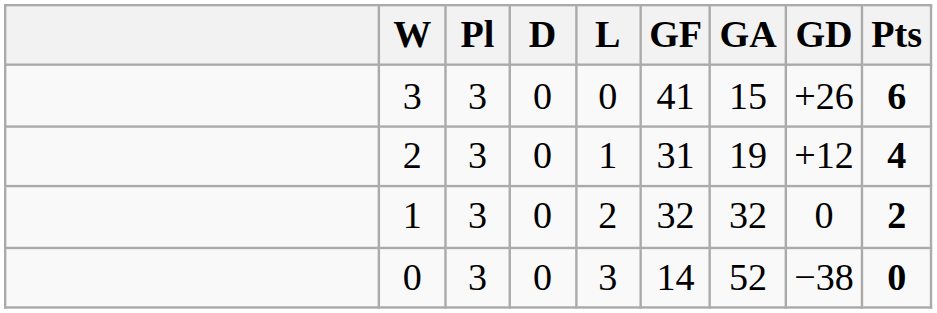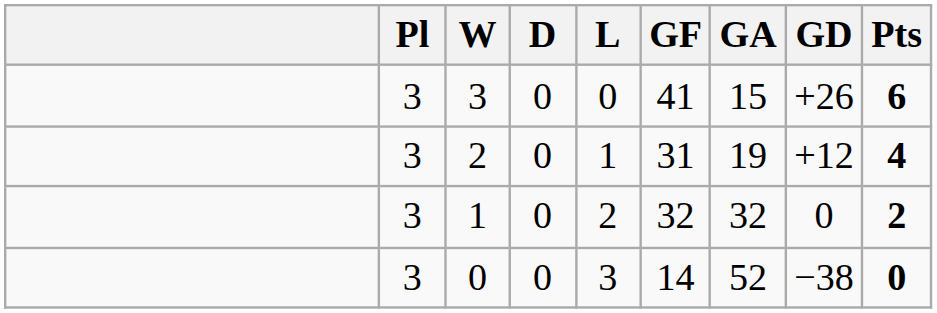columns swapped: (477, 34) <-> (412, 34)
